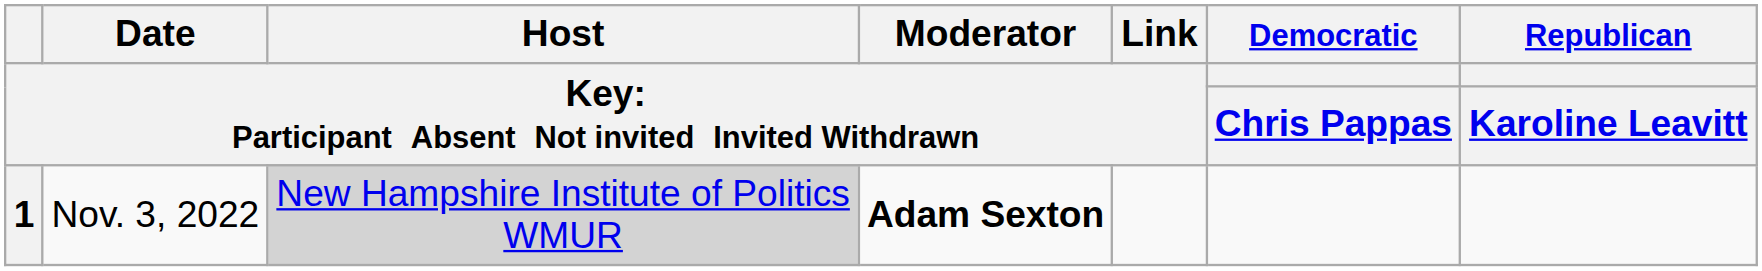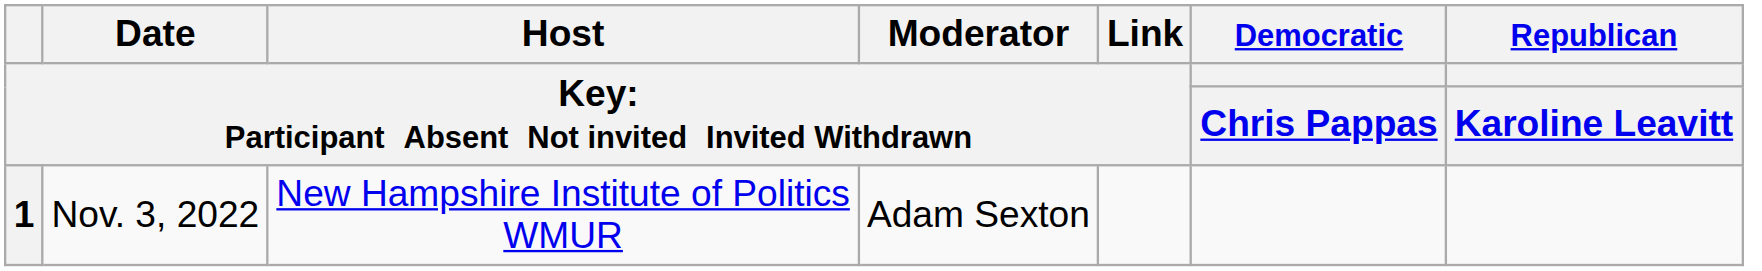(563, 214) lightgrey background -> (563, 214) no background
(986, 214) bold -> (978, 214) normal
